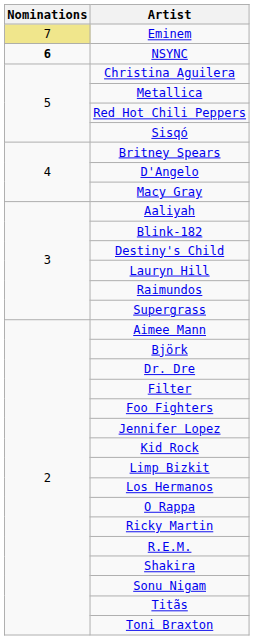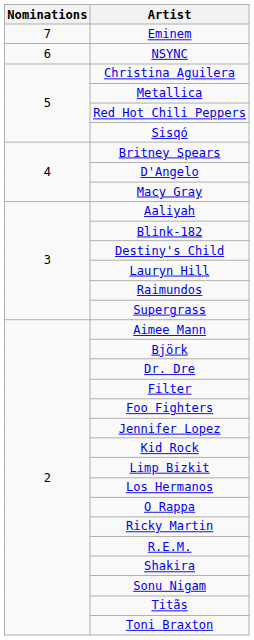(47, 34) khaki background -> (47, 34) no background
(47, 54) bold -> (47, 54) normal
